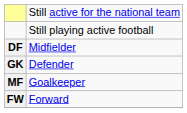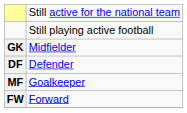(15, 47) DF -> (15, 47) GK
(15, 64) GK -> (15, 64) DF
